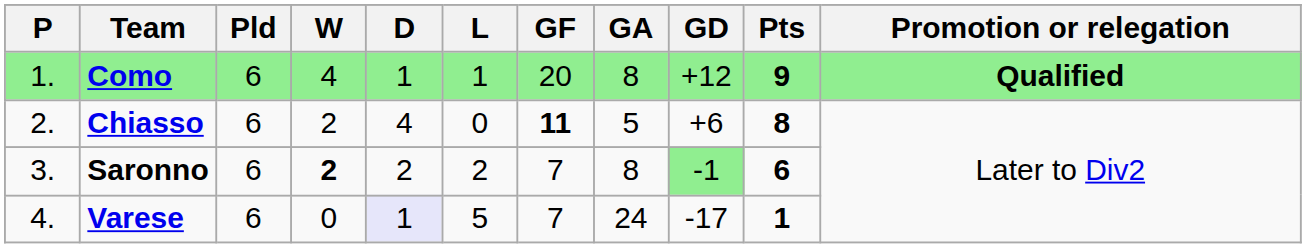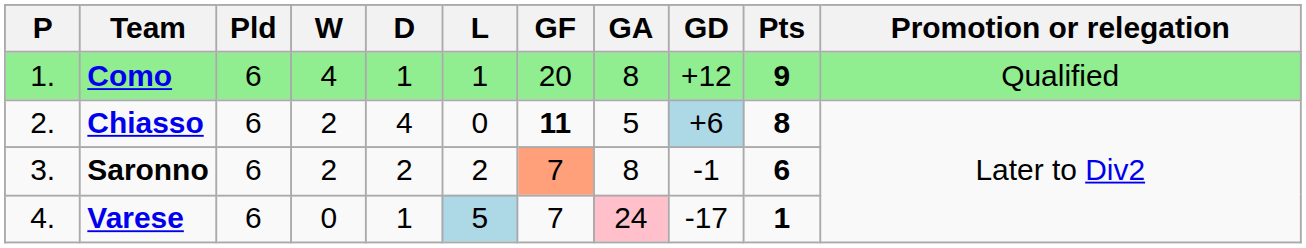(1060, 75) bold -> (1060, 75) normal
(706, 123) no background -> (706, 123) lightblue background
(329, 170) bold -> (329, 170) normal
(555, 170) no background -> (555, 170) lightsalmon background
(706, 170) lightgreen background -> (706, 170) no background
(404, 218) lavender background -> (404, 218) no background
(480, 218) no background -> (480, 218) lightblue background
(631, 218) no background -> (631, 218) pink background
